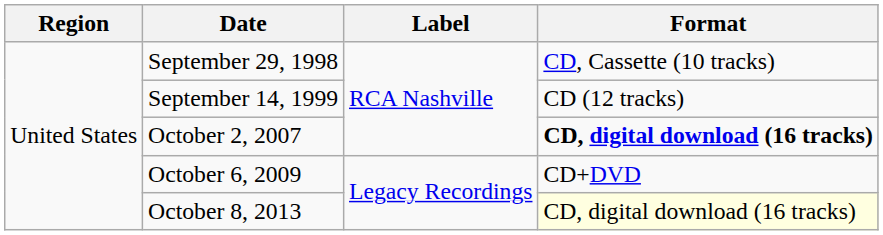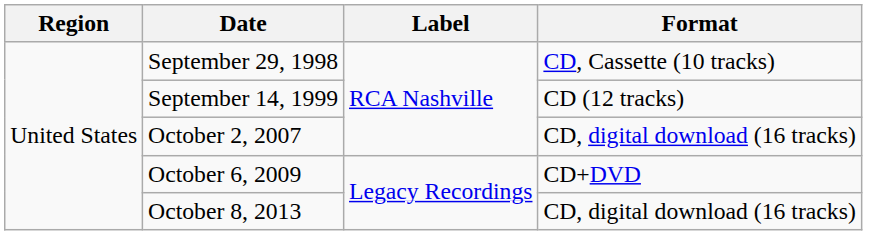(708, 135) bold -> (700, 135) normal
(700, 211) lightyellow background -> (700, 211) no background
